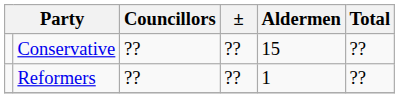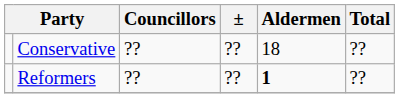(271, 48) 15 -> (271, 48) 18
(266, 78) normal -> (266, 78) bold
